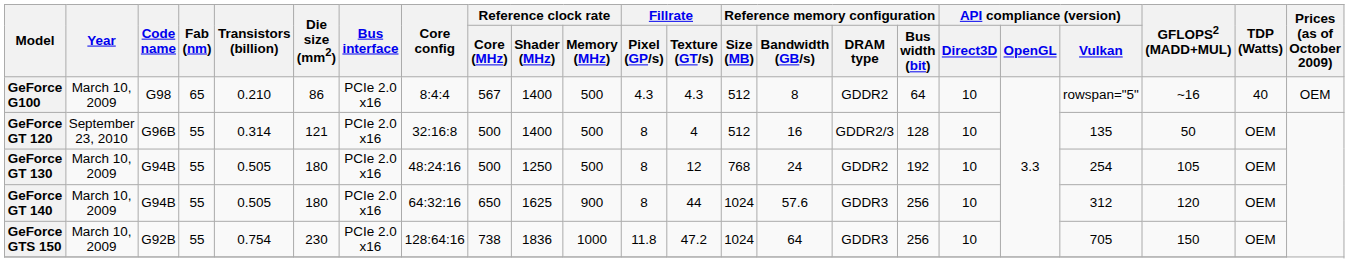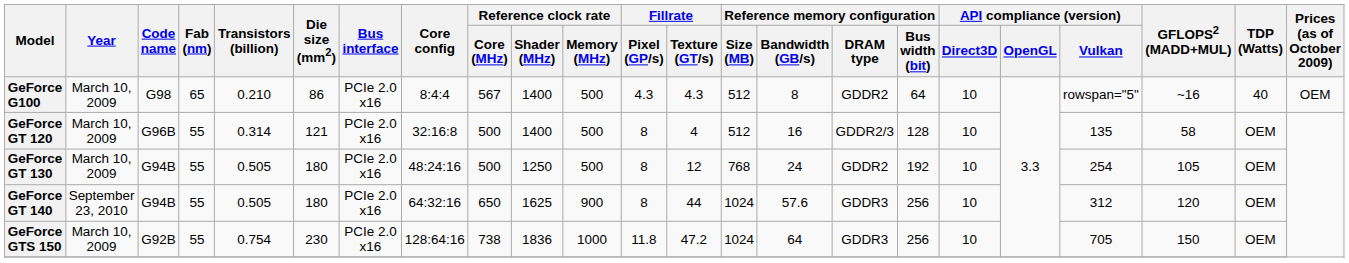(102, 130) September 23, 2010 -> (102, 130) March 10, 2009
(1188, 130) 50 -> (1188, 130) 58
(102, 202) March 10, 2009 -> (102, 202) September 23, 2010
